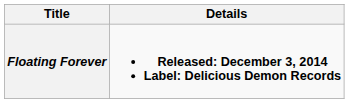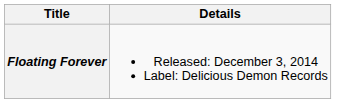(227, 68) bold -> (220, 68) normal
